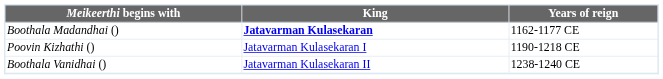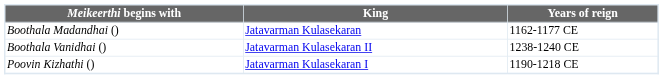(308, 30) bold -> (303, 30) normal
rows swapped: (51, 47) <-> (57, 64)
